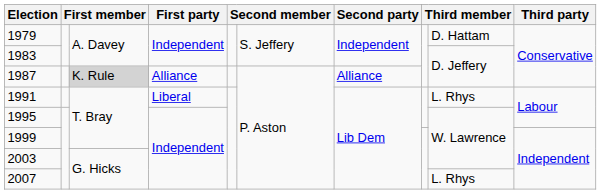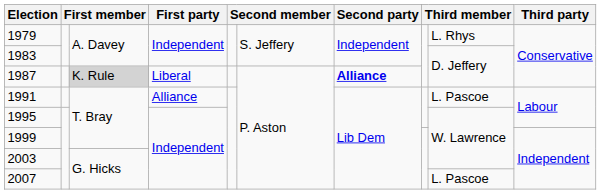(460, 35) D. Hattam -> (453, 35) L. Rhys
(175, 76) Alliance -> (171, 76) Liberal
(359, 76) normal -> (362, 76) bold
(171, 96) Liberal -> (175, 96) Alliance
(453, 96) L. Rhys -> (460, 96) L. Pascoe
(453, 179) L. Rhys -> (460, 179) L. Pascoe
